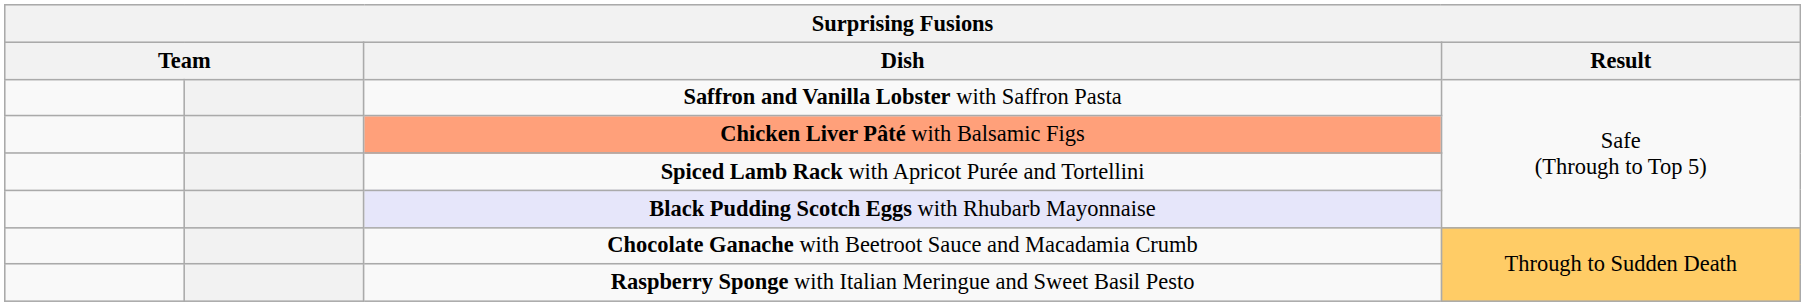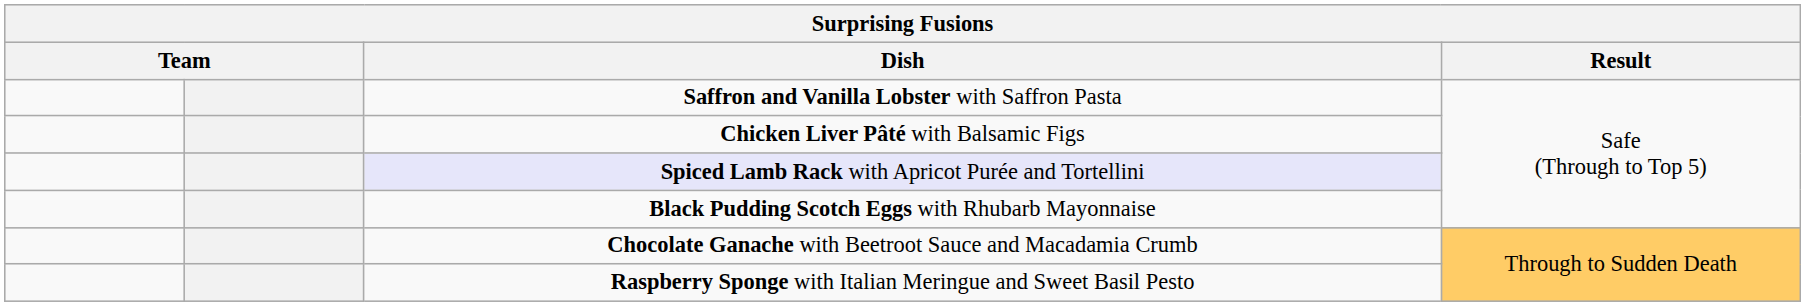(903, 134) lightsalmon background -> (903, 134) no background
(903, 171) no background -> (903, 171) lavender background
(903, 208) lavender background -> (903, 208) no background
